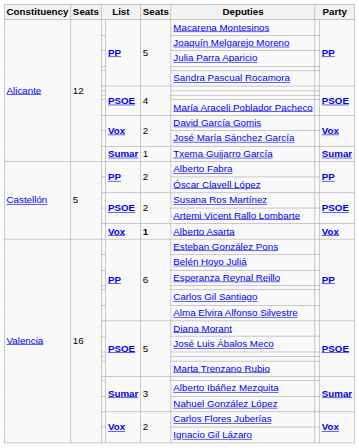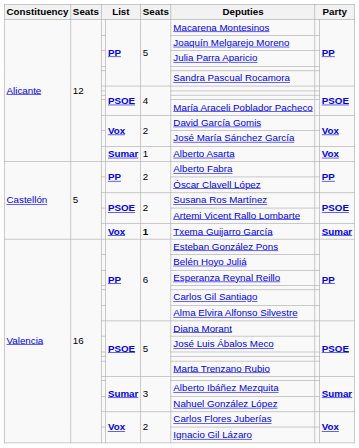(223, 154) Txema Guijarro García -> (204, 154) Alberto Asarta
(337, 154) Sumar -> (330, 154) Vox
(204, 231) Alberto Asarta -> (223, 231) Txema Guijarro García
(330, 231) Vox -> (337, 231) Sumar
